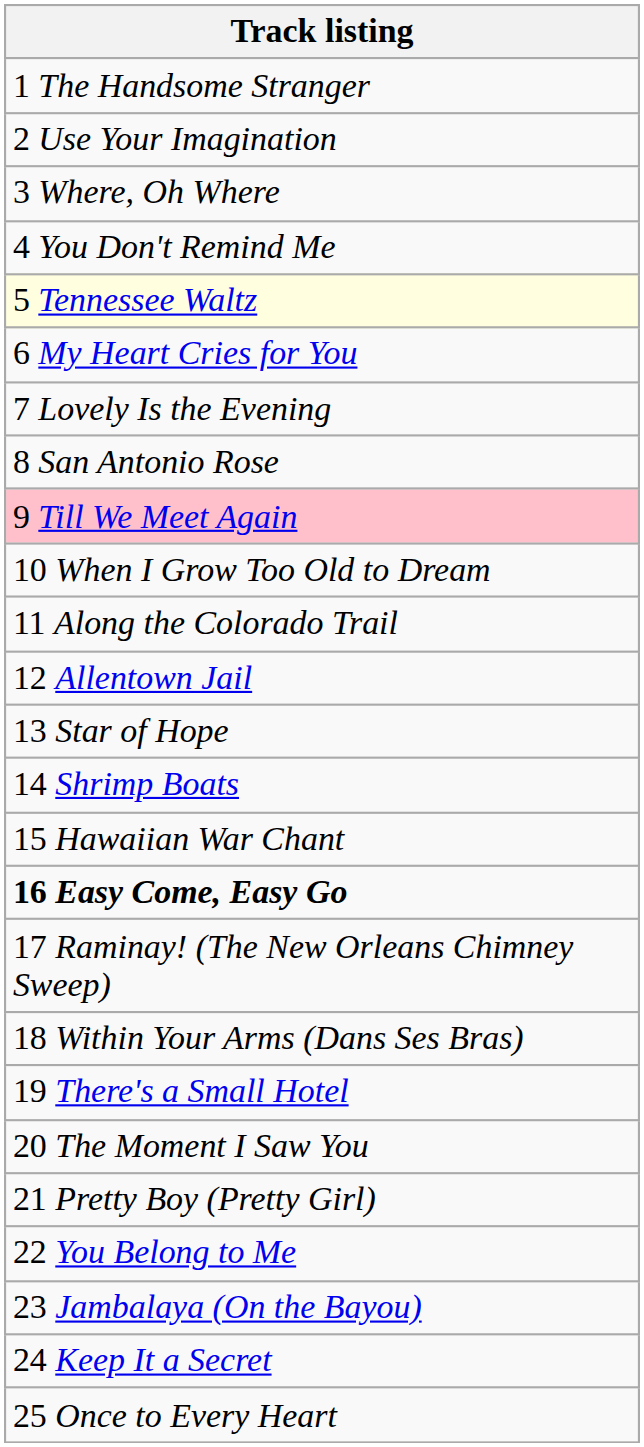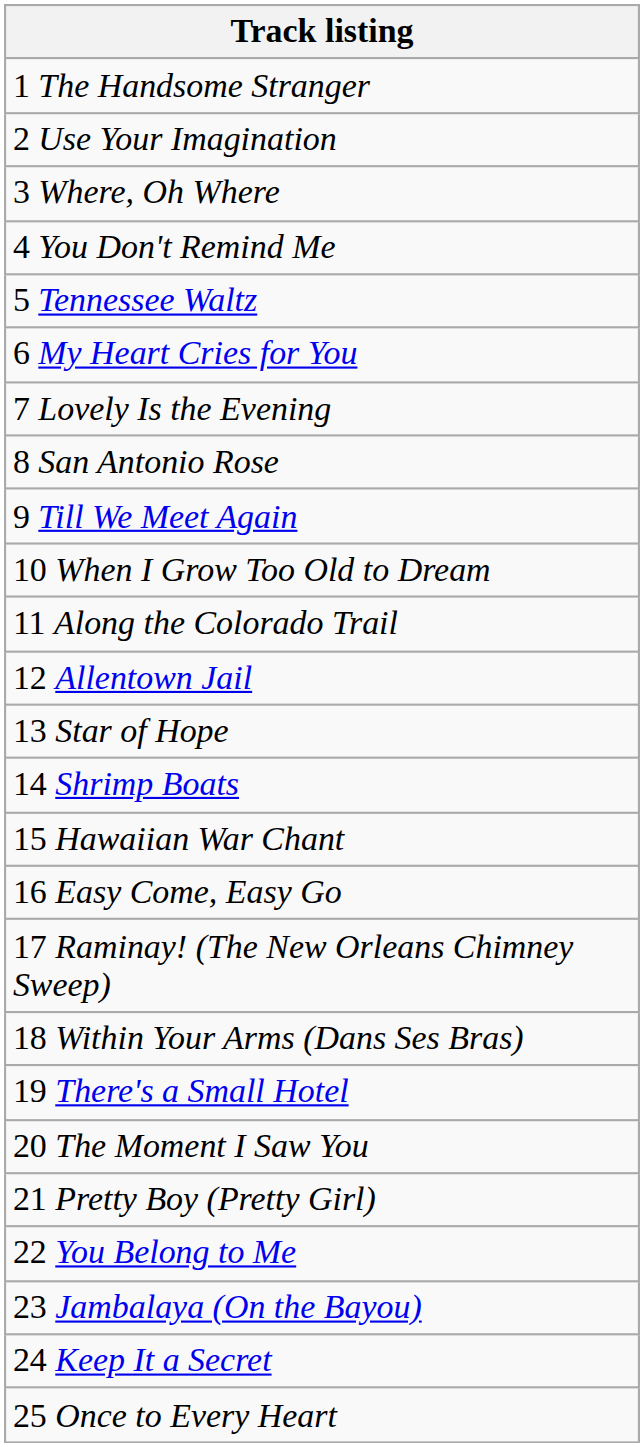(135, 300) lightyellow background -> (135, 300) no background
(155, 515) pink background -> (155, 515) no background
(180, 892) bold -> (177, 892) normal
